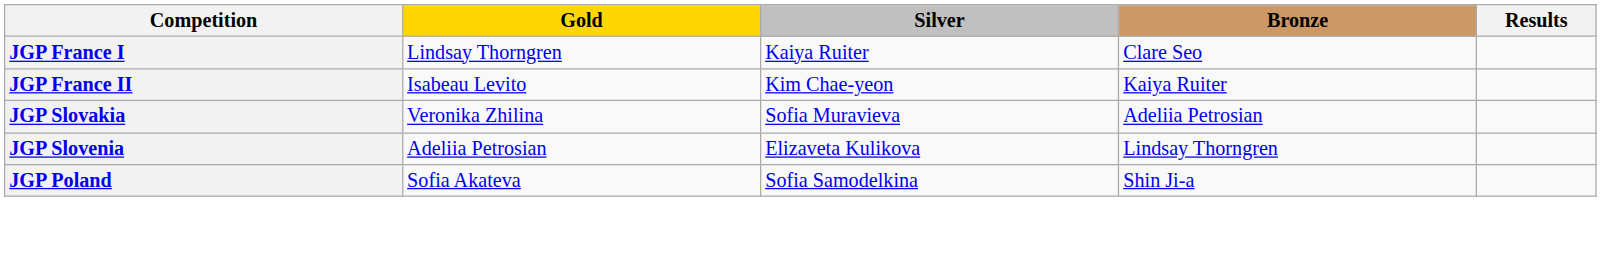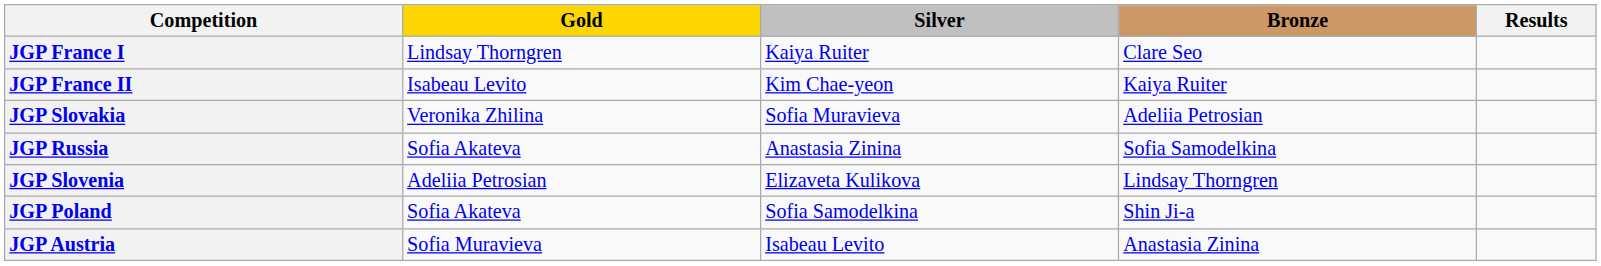+ row: (59, 148)
+ row: (62, 244)
